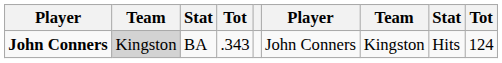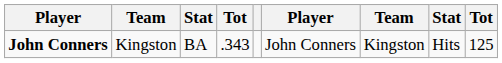(146, 44) lightgrey background -> (146, 44) no background
(481, 44) 124 -> (481, 44) 125
